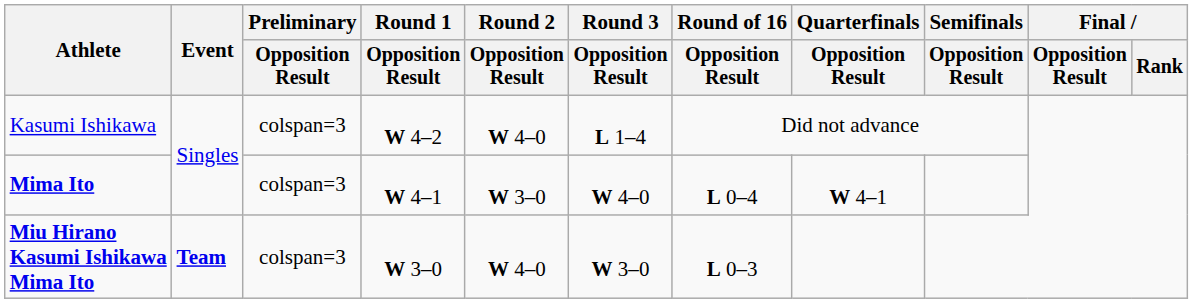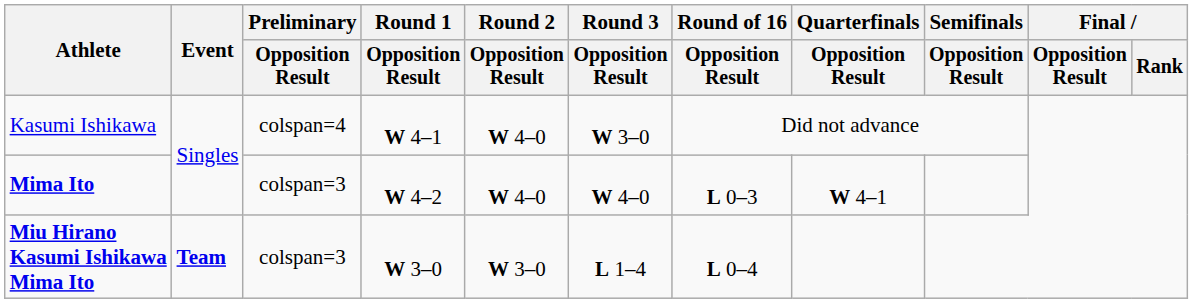(302, 125) colspan=3 -> (302, 125) colspan=4
(413, 137) W 4–2 -> (413, 137) W 4–1
(620, 137) L 1–4 -> (620, 137) W 3–0
(413, 197) W 4–1 -> (413, 197) W 4–2
(517, 197) W 3–0 -> (517, 197) W 4–0
(732, 197) L 0–4 -> (732, 197) L 0–3
(517, 269) W 4–0 -> (517, 269) W 3–0
(620, 269) W 3–0 -> (620, 269) L 1–4
(732, 269) L 0–3 -> (732, 269) L 0–4
